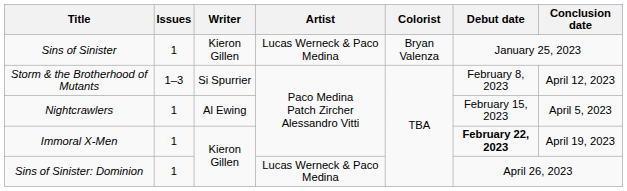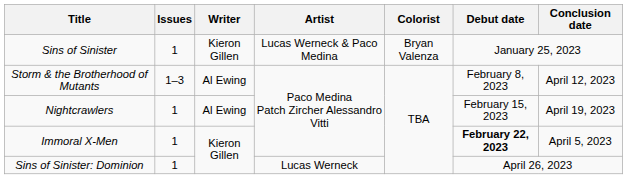(225, 80) Si Spurrier -> (224, 80) Al Ewing
(580, 110) April 5, 2023 -> (580, 110) April 19, 2023
(580, 141) April 19, 2023 -> (580, 141) April 5, 2023
(320, 171) Lucas Werneck & Paco Medina -> (319, 165) Lucas Werneck
